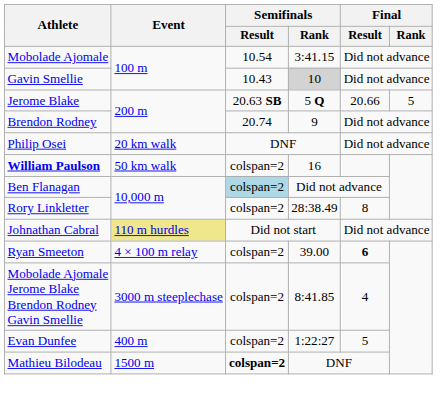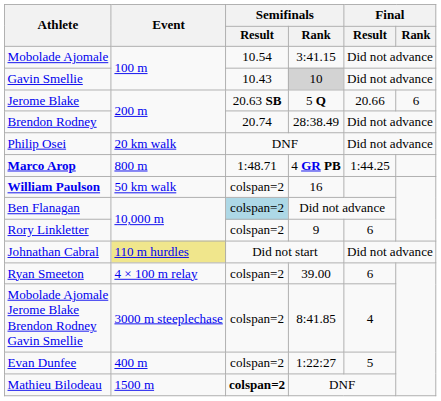(411, 100) 5 -> (416, 100) 6
(314, 122) 9 -> (316, 122) 28:38.49
+ row: (42, 165)
(314, 209) 28:38.49 -> (316, 230) 9
(365, 209) 8 -> (370, 230) 6
(365, 252) bold -> (370, 273) normal
